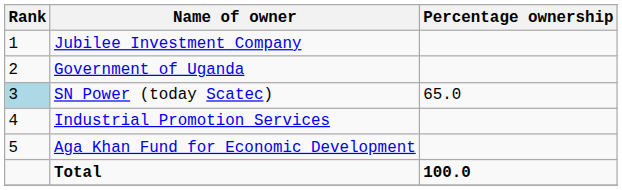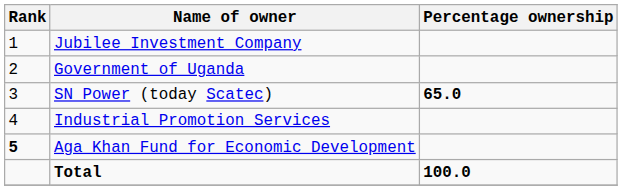(13, 95) lightblue background -> (13, 95) no background
(442, 95) normal -> (442, 95) bold
(13, 147) normal -> (13, 147) bold
